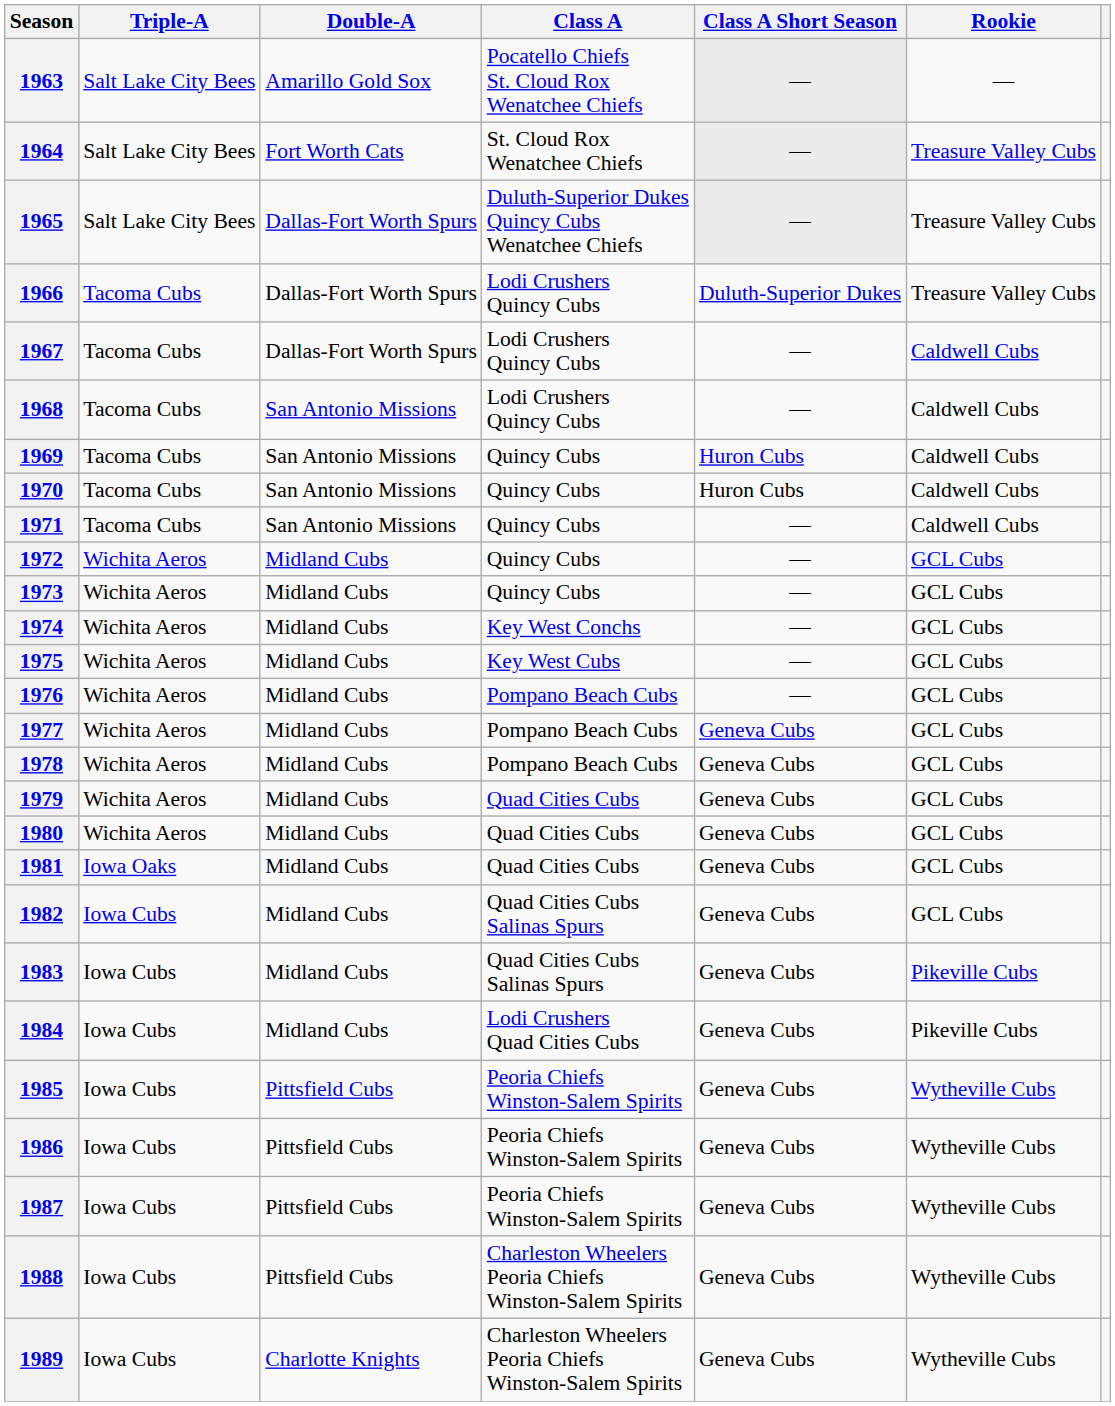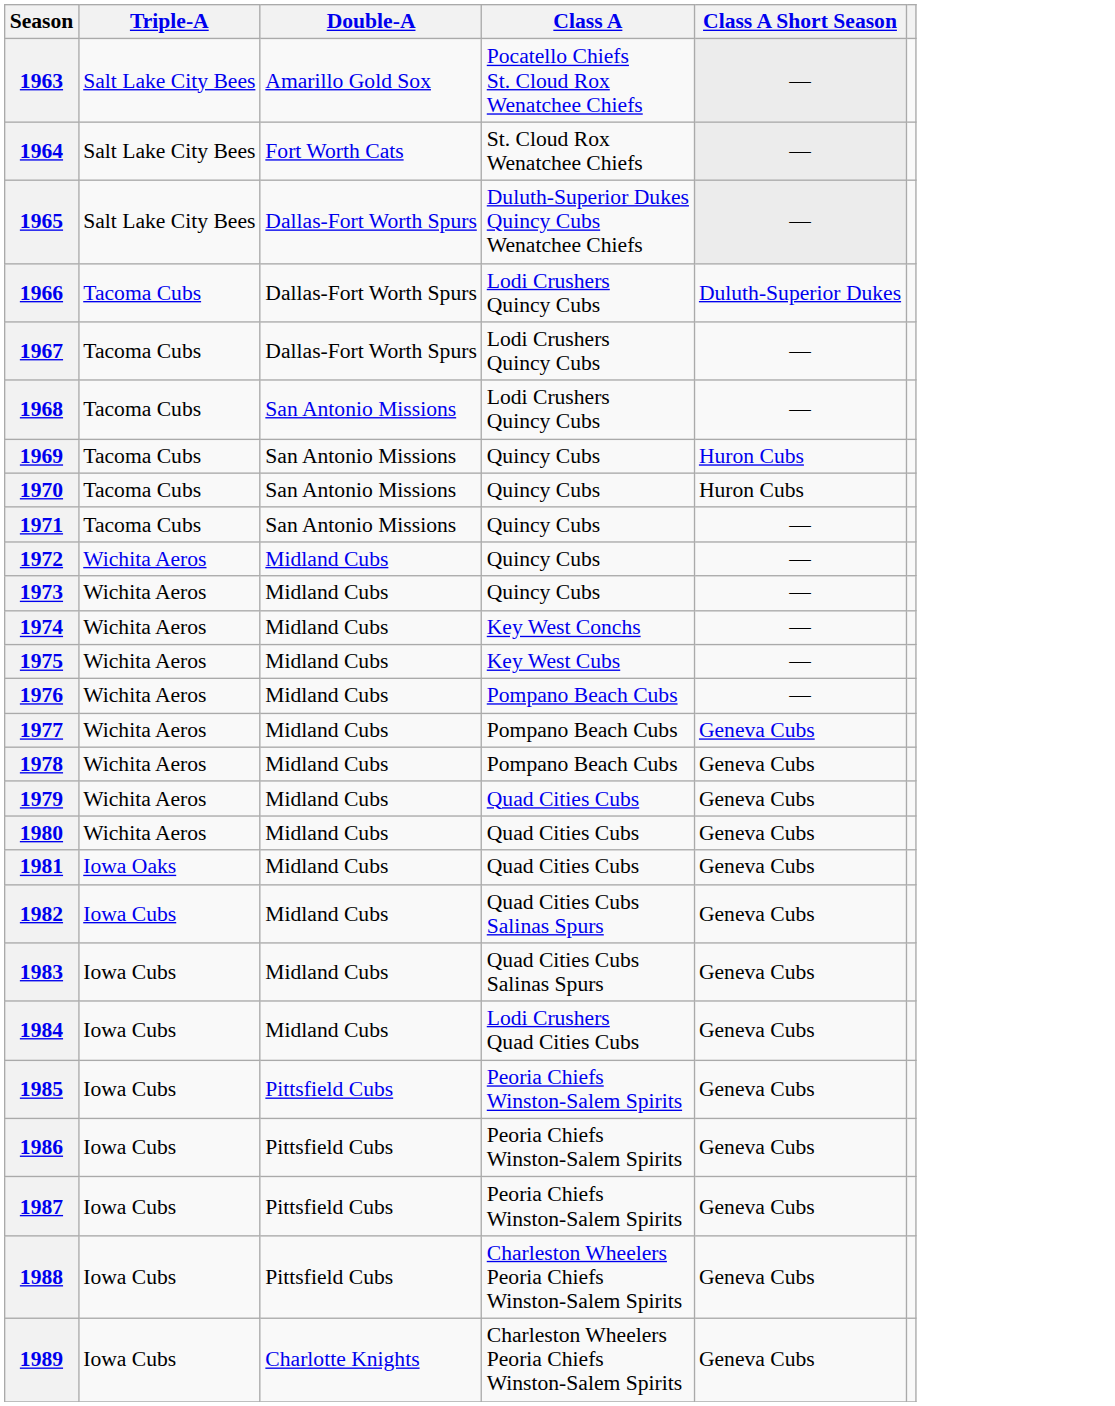- column: (1003, 21)
